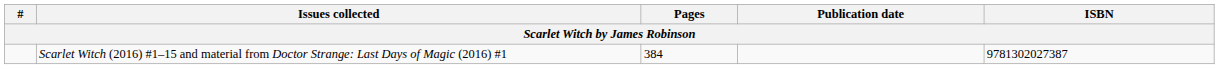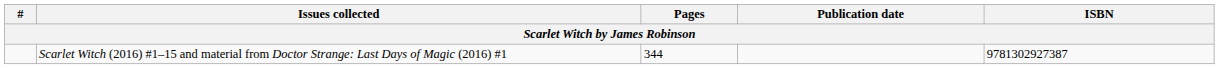(653, 53) 384 -> (653, 53) 344
(1027, 53) 9781302027387 -> (1027, 53) 9781302927387
